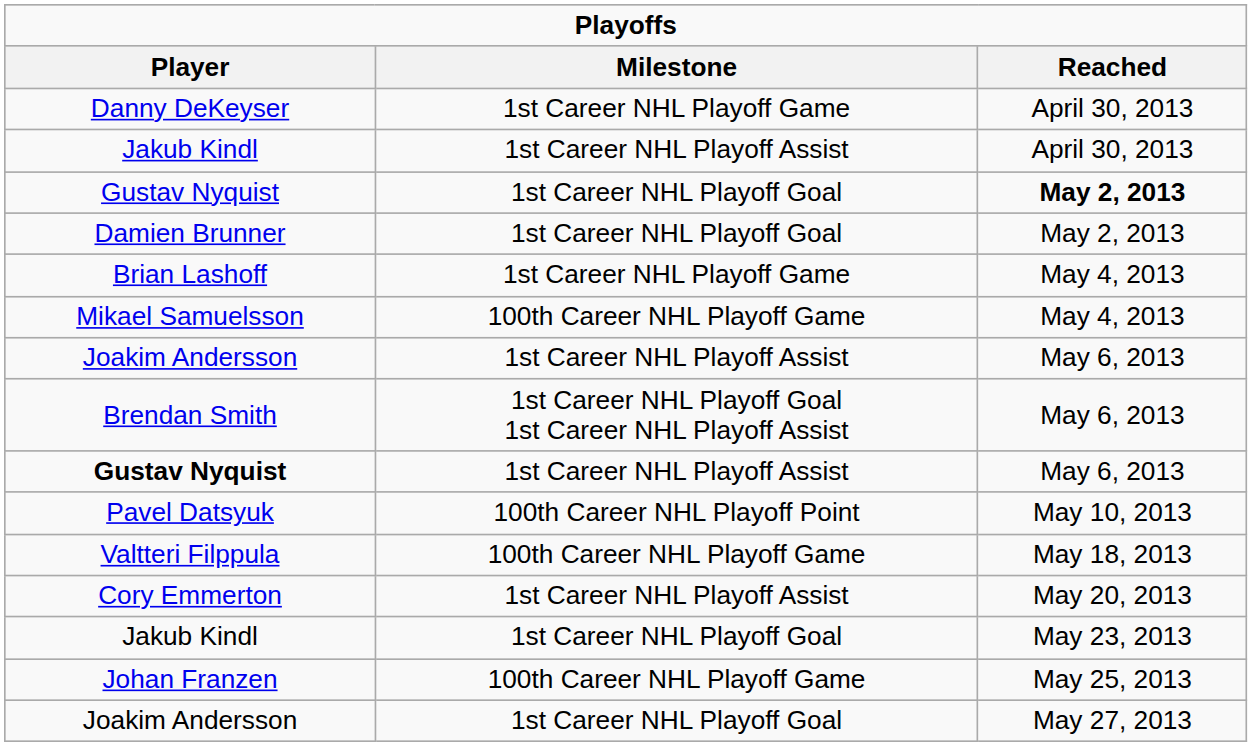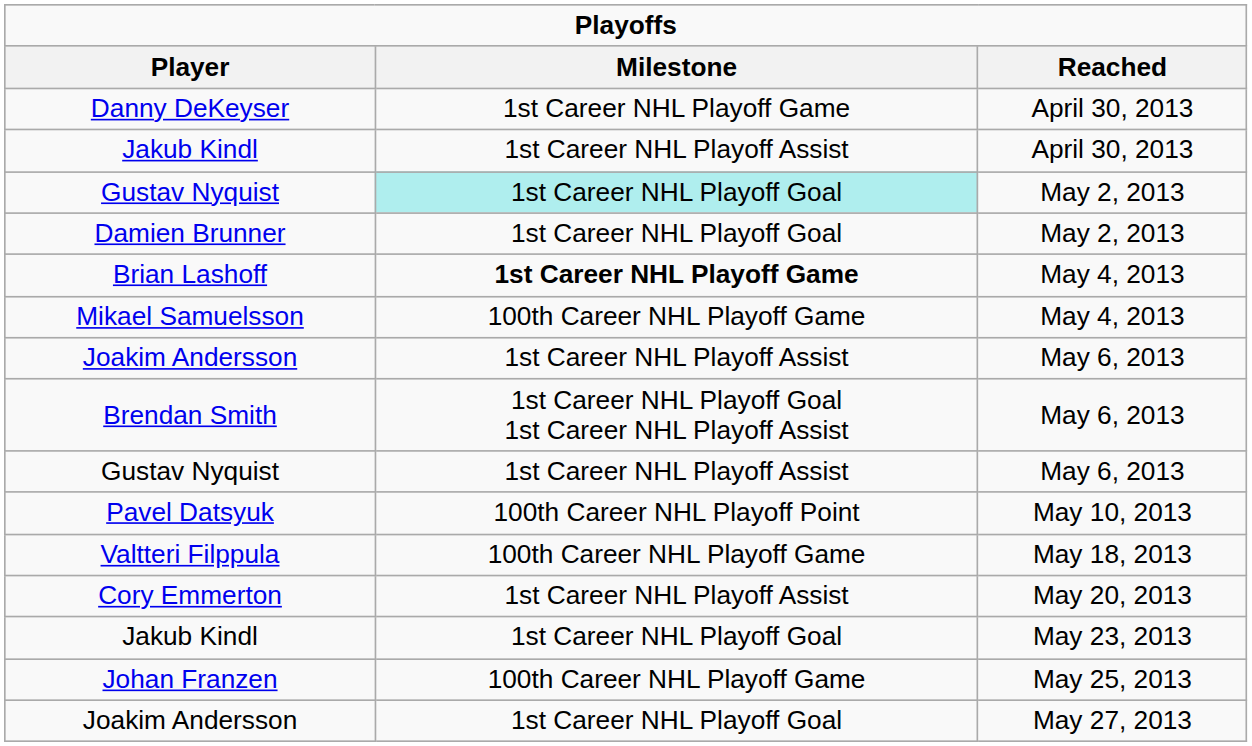(677, 191) no background -> (677, 191) paleturquoise background
(1112, 191) bold -> (1112, 191) normal
(677, 274) normal -> (677, 274) bold
(190, 470) bold -> (190, 470) normal
